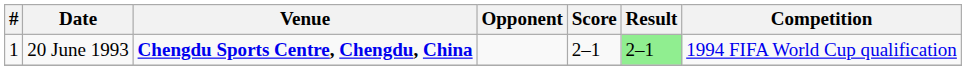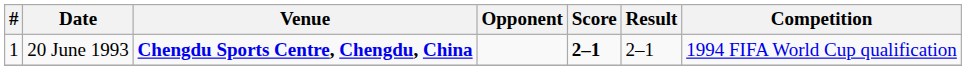(586, 49) normal -> (586, 49) bold
(640, 49) lightgreen background -> (640, 49) no background
